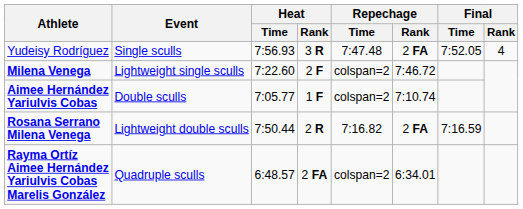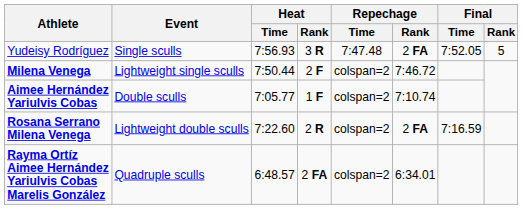(501, 52) 4 -> (501, 52) 5
(275, 71) 7:22.60 -> (275, 71) 7:50.44
(275, 129) 7:50.44 -> (275, 129) 7:22.60
(362, 129) 7:16.82 -> (362, 129) colspan=2
